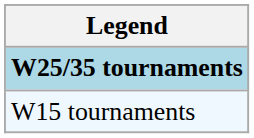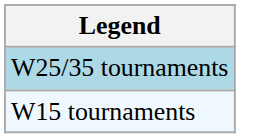(127, 68) bold -> (120, 68) normal
